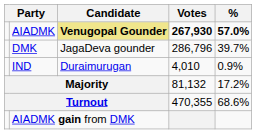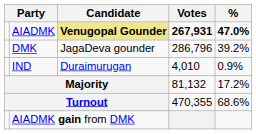(192, 31) 267,930 -> (192, 31) 267,931
(233, 31) 57.0% -> (233, 31) 47.0%
(233, 48) 39.7% -> (233, 48) 39.2%
